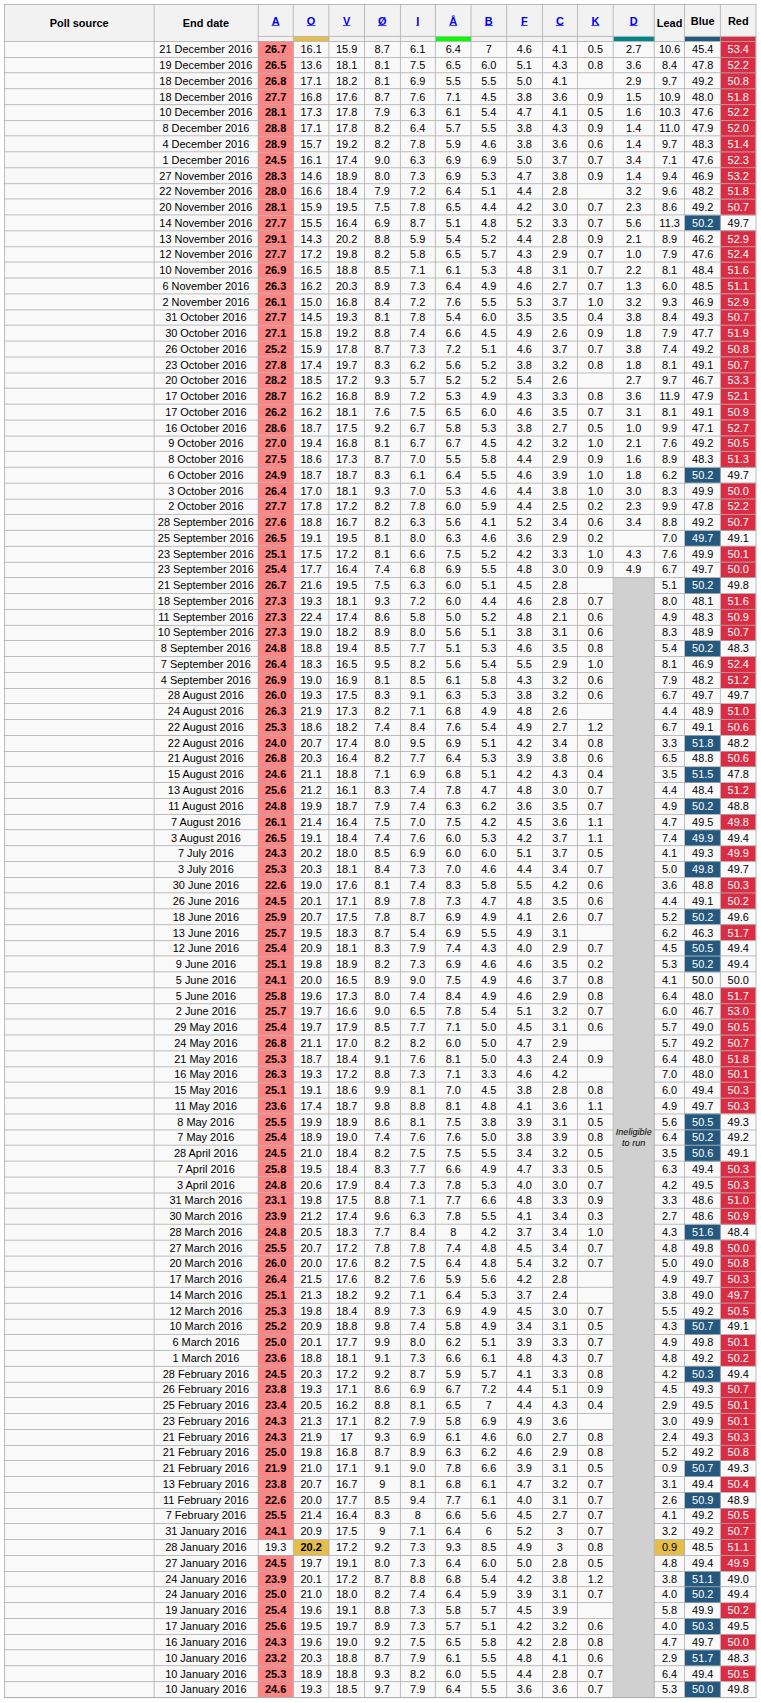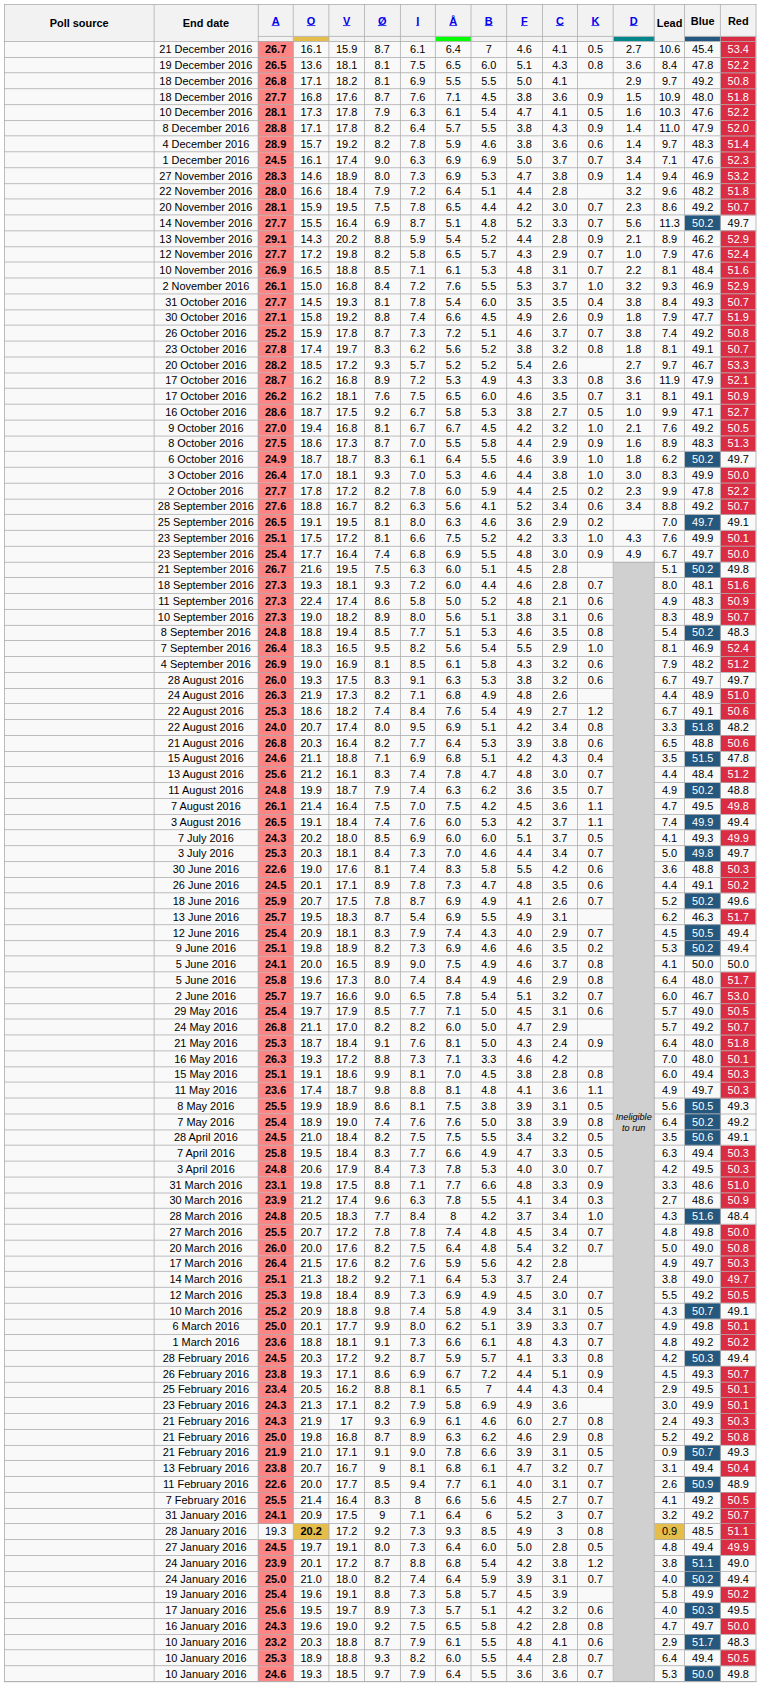- row: (206, 286)
